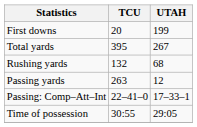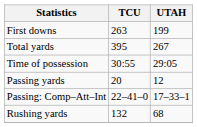(116, 30) 20 -> (119, 30) 263
rows swapped: (37, 63) <-> (47, 113)
(119, 80) 263 -> (116, 80) 20
